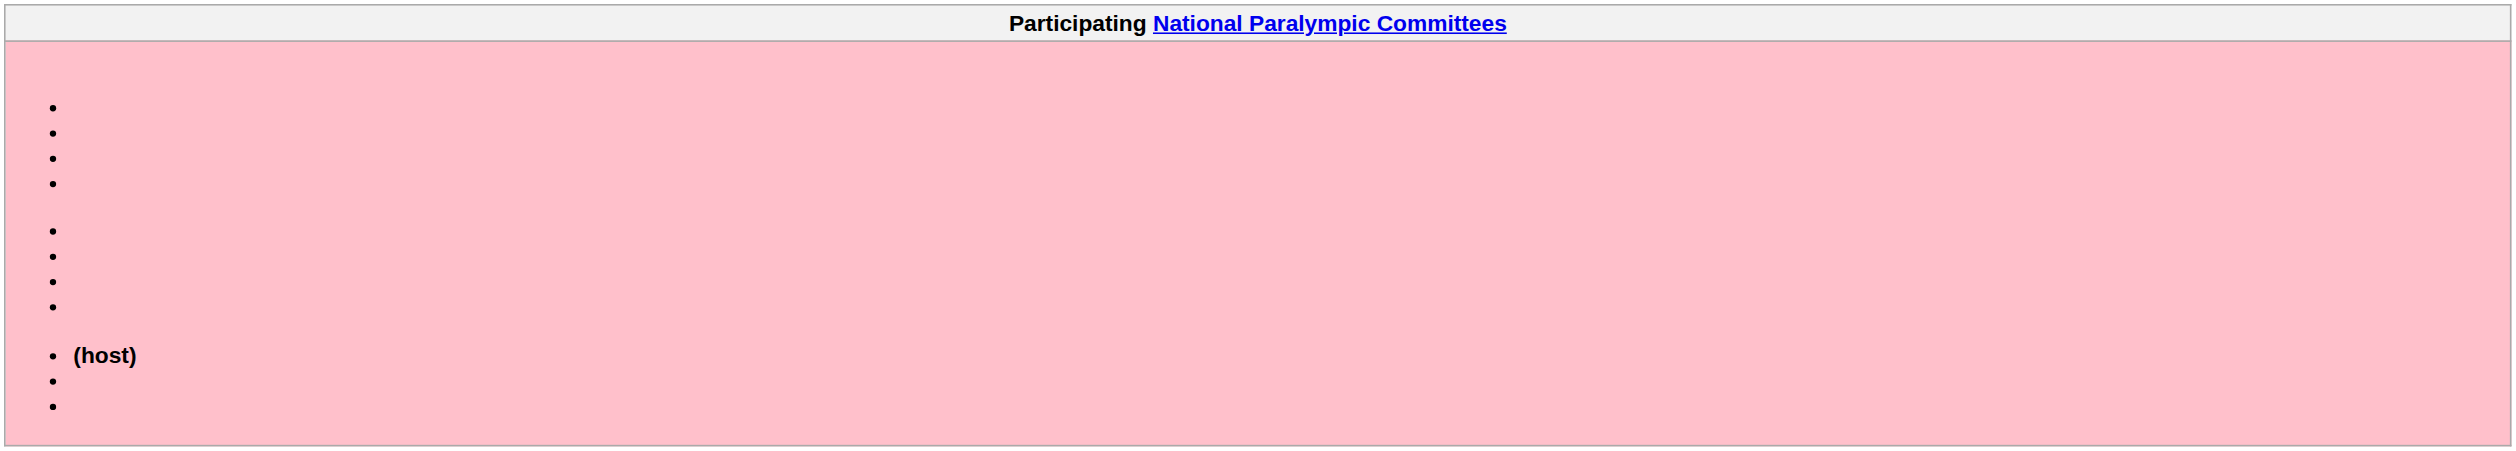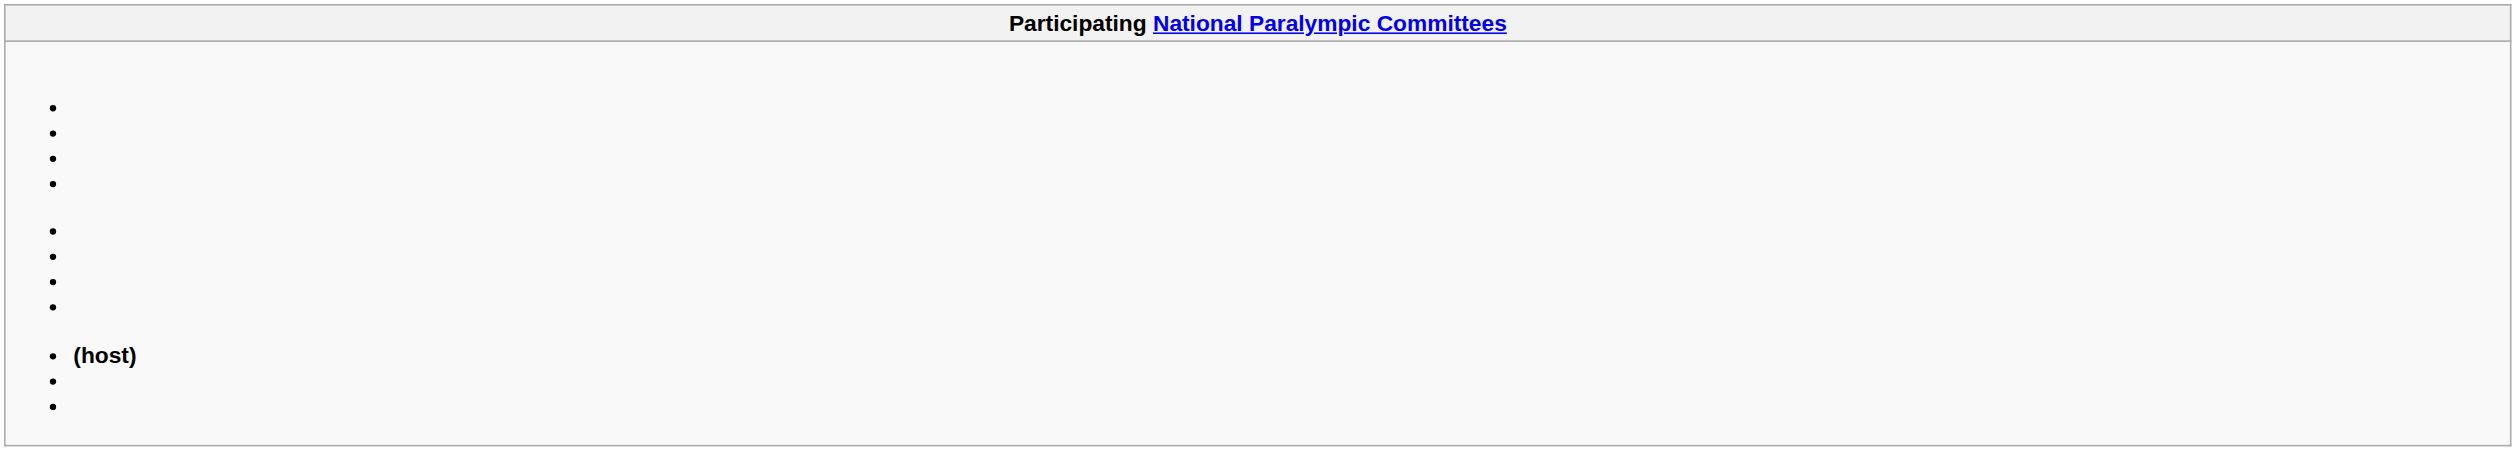(1258, 256) pink background -> (1258, 256) no background
